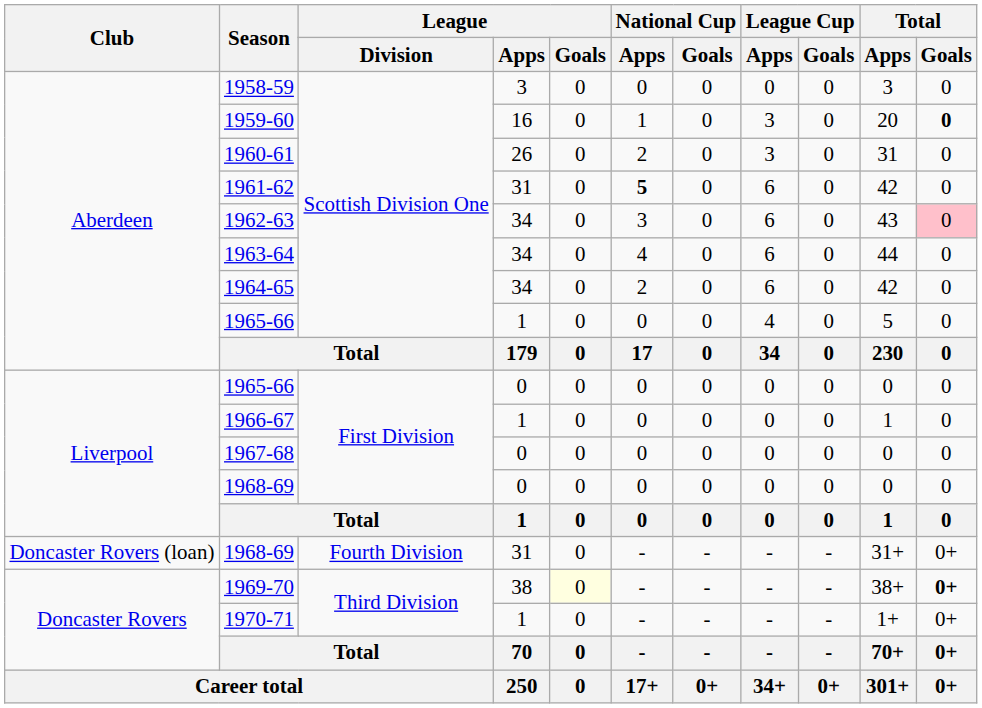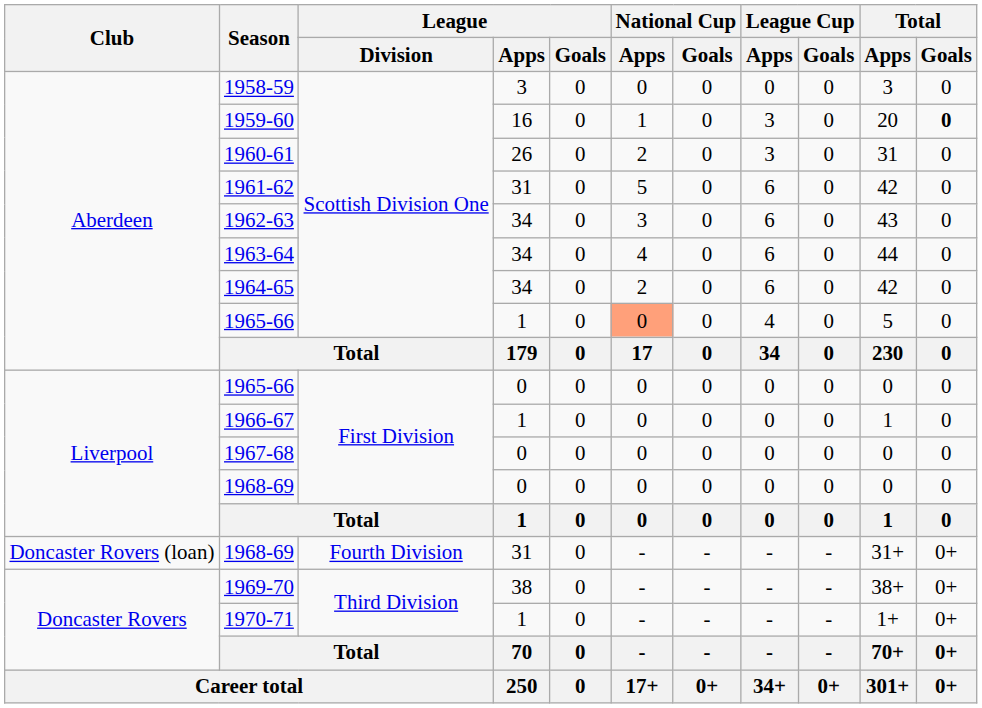(642, 187) bold -> (642, 187) normal
(946, 220) pink background -> (946, 220) no background
(642, 320) no background -> (642, 320) lightsalmon background
(580, 586) lightyellow background -> (580, 586) no background
(946, 586) bold -> (946, 586) normal
